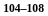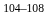(24, 8) bold -> (24, 8) normal
